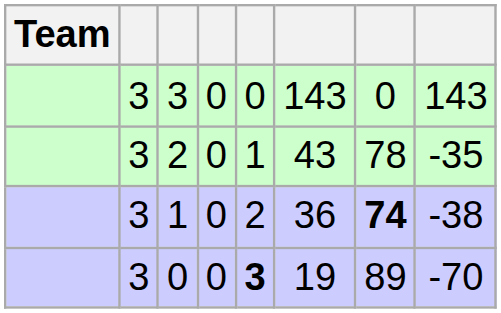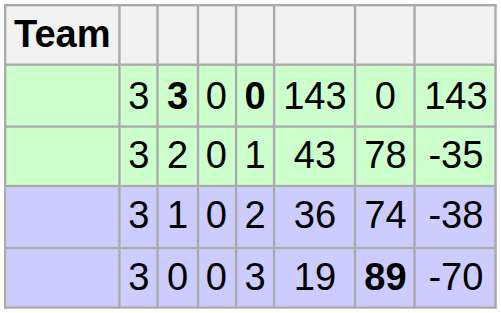(178, 95) normal -> (178, 95) bold
(255, 95) normal -> (255, 95) bold
(385, 215) bold -> (385, 215) normal
(255, 276) bold -> (255, 276) normal
(385, 276) normal -> (385, 276) bold
